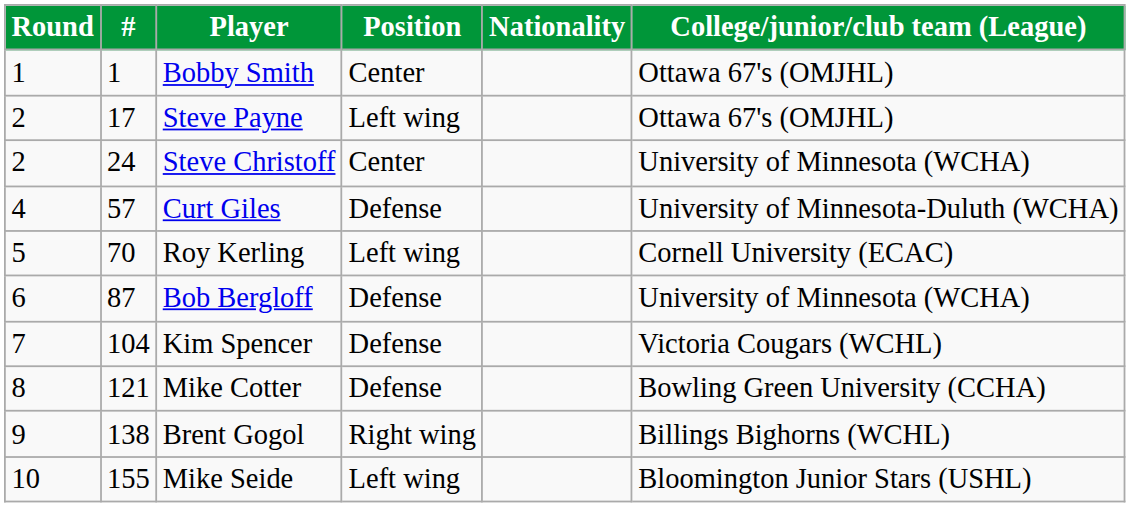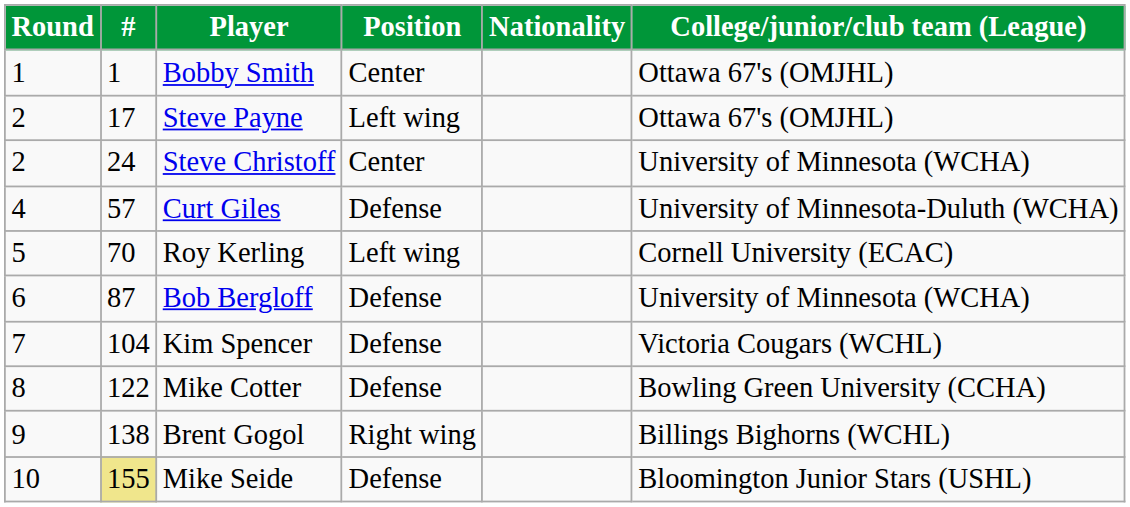(128, 388) 121 -> (128, 388) 122
(128, 478) no background -> (128, 478) khaki background
(404, 478) Left wing -> (395, 478) Defense
